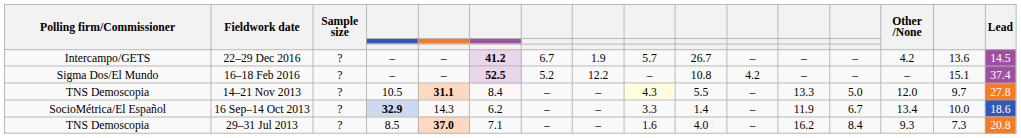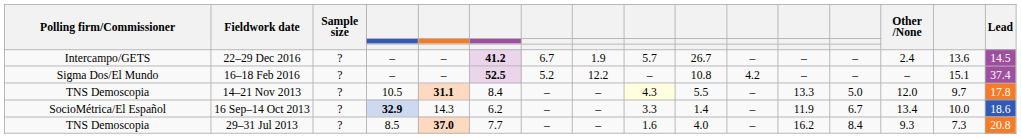(907, 58) 4.2 -> (907, 58) 2.4
(1000, 92) 27.8 -> (1000, 92) 17.8
(495, 125) 7.1 -> (495, 125) 7.7
